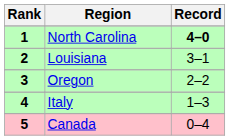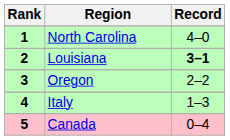(198, 37) bold -> (198, 37) normal
(198, 59) normal -> (198, 59) bold
